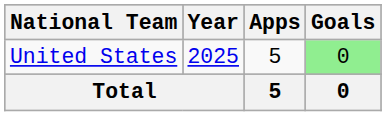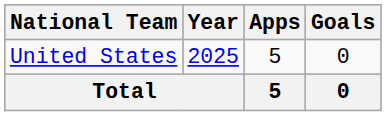(343, 57) lightgreen background -> (343, 57) no background
